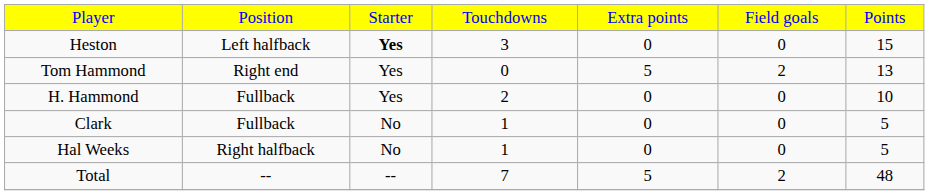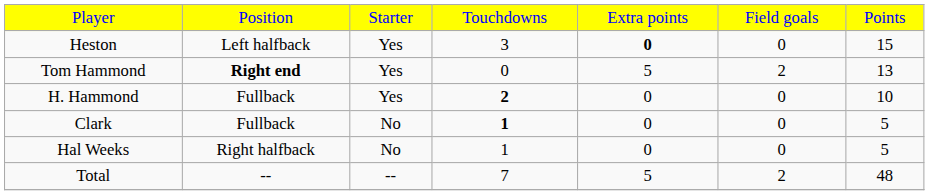(391, 44) bold -> (391, 44) normal
(648, 44) normal -> (648, 44) bold
(266, 70) normal -> (266, 70) bold
(505, 96) normal -> (505, 96) bold
(505, 123) normal -> (505, 123) bold
